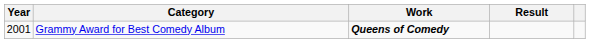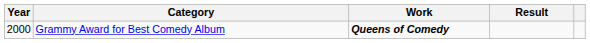(19, 30) 2001 -> (19, 30) 2000
